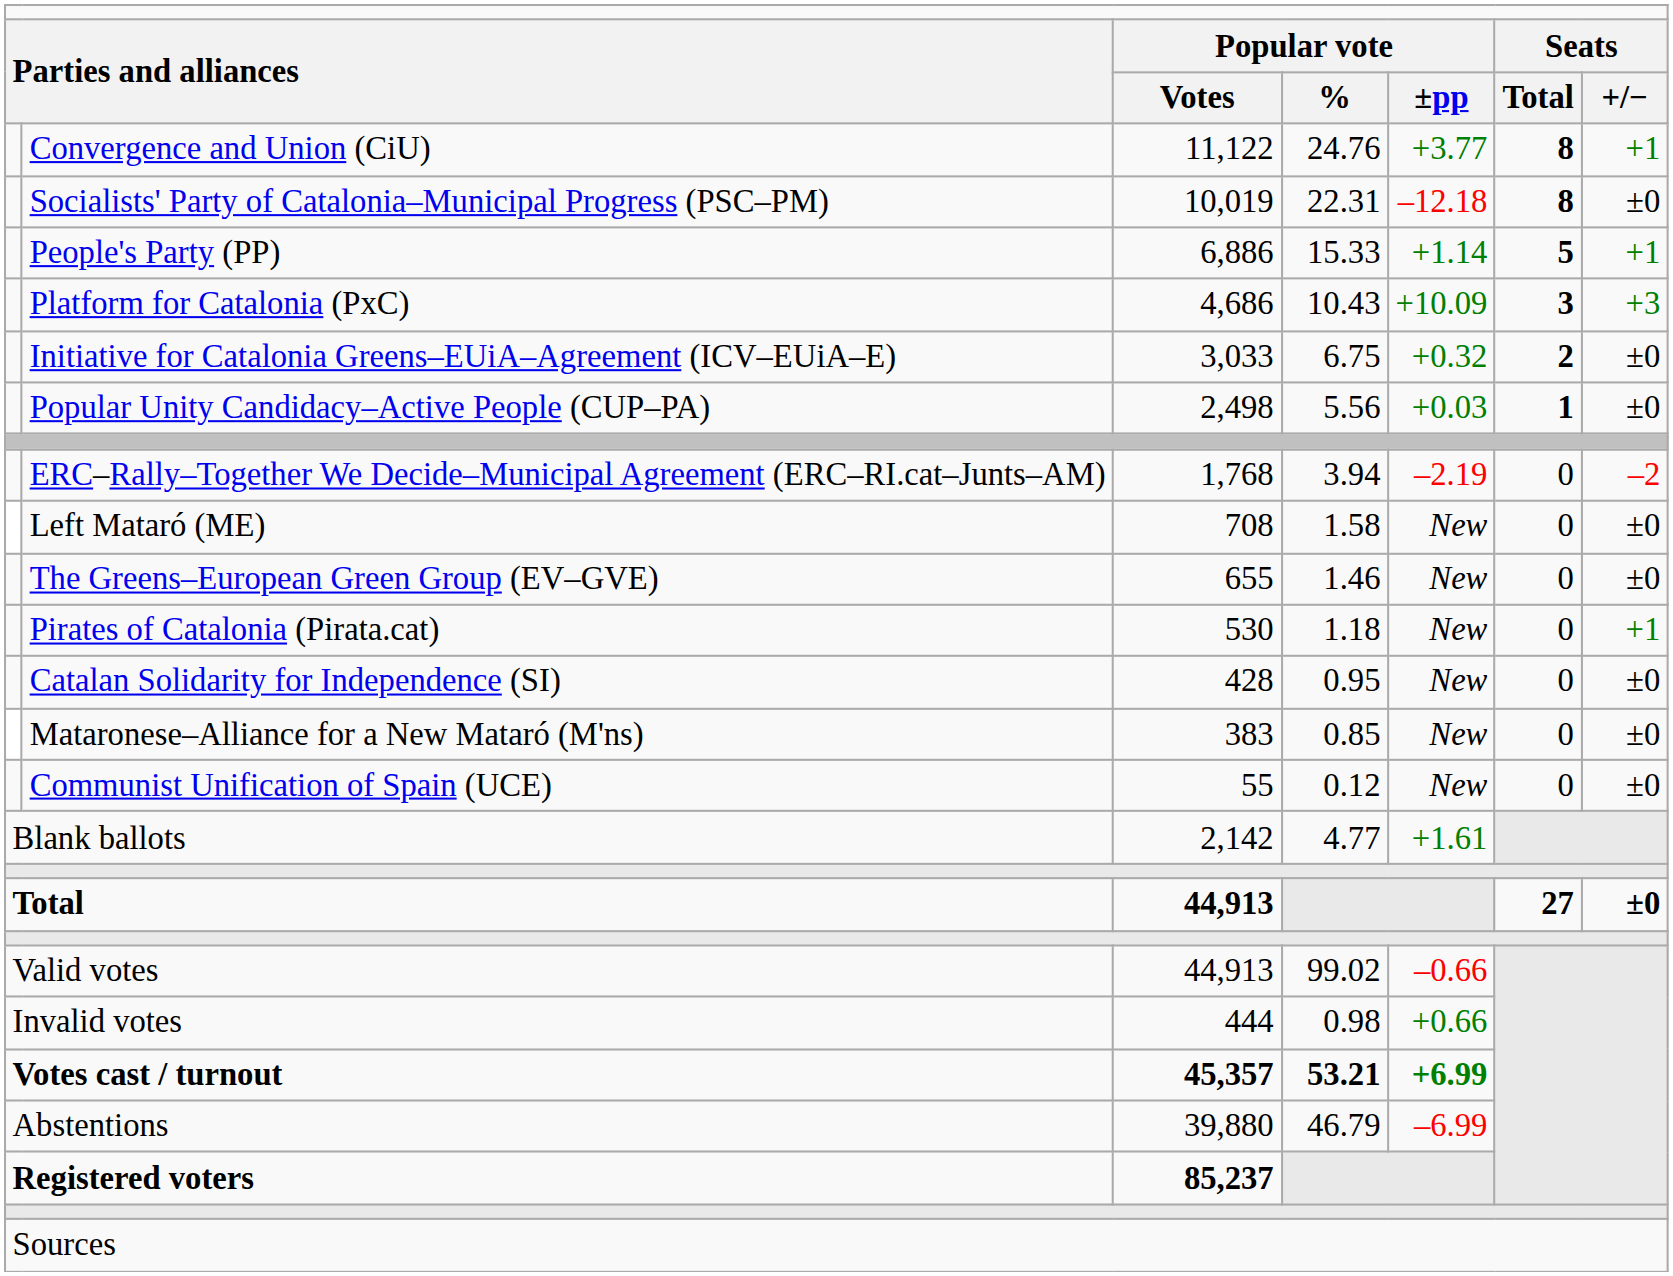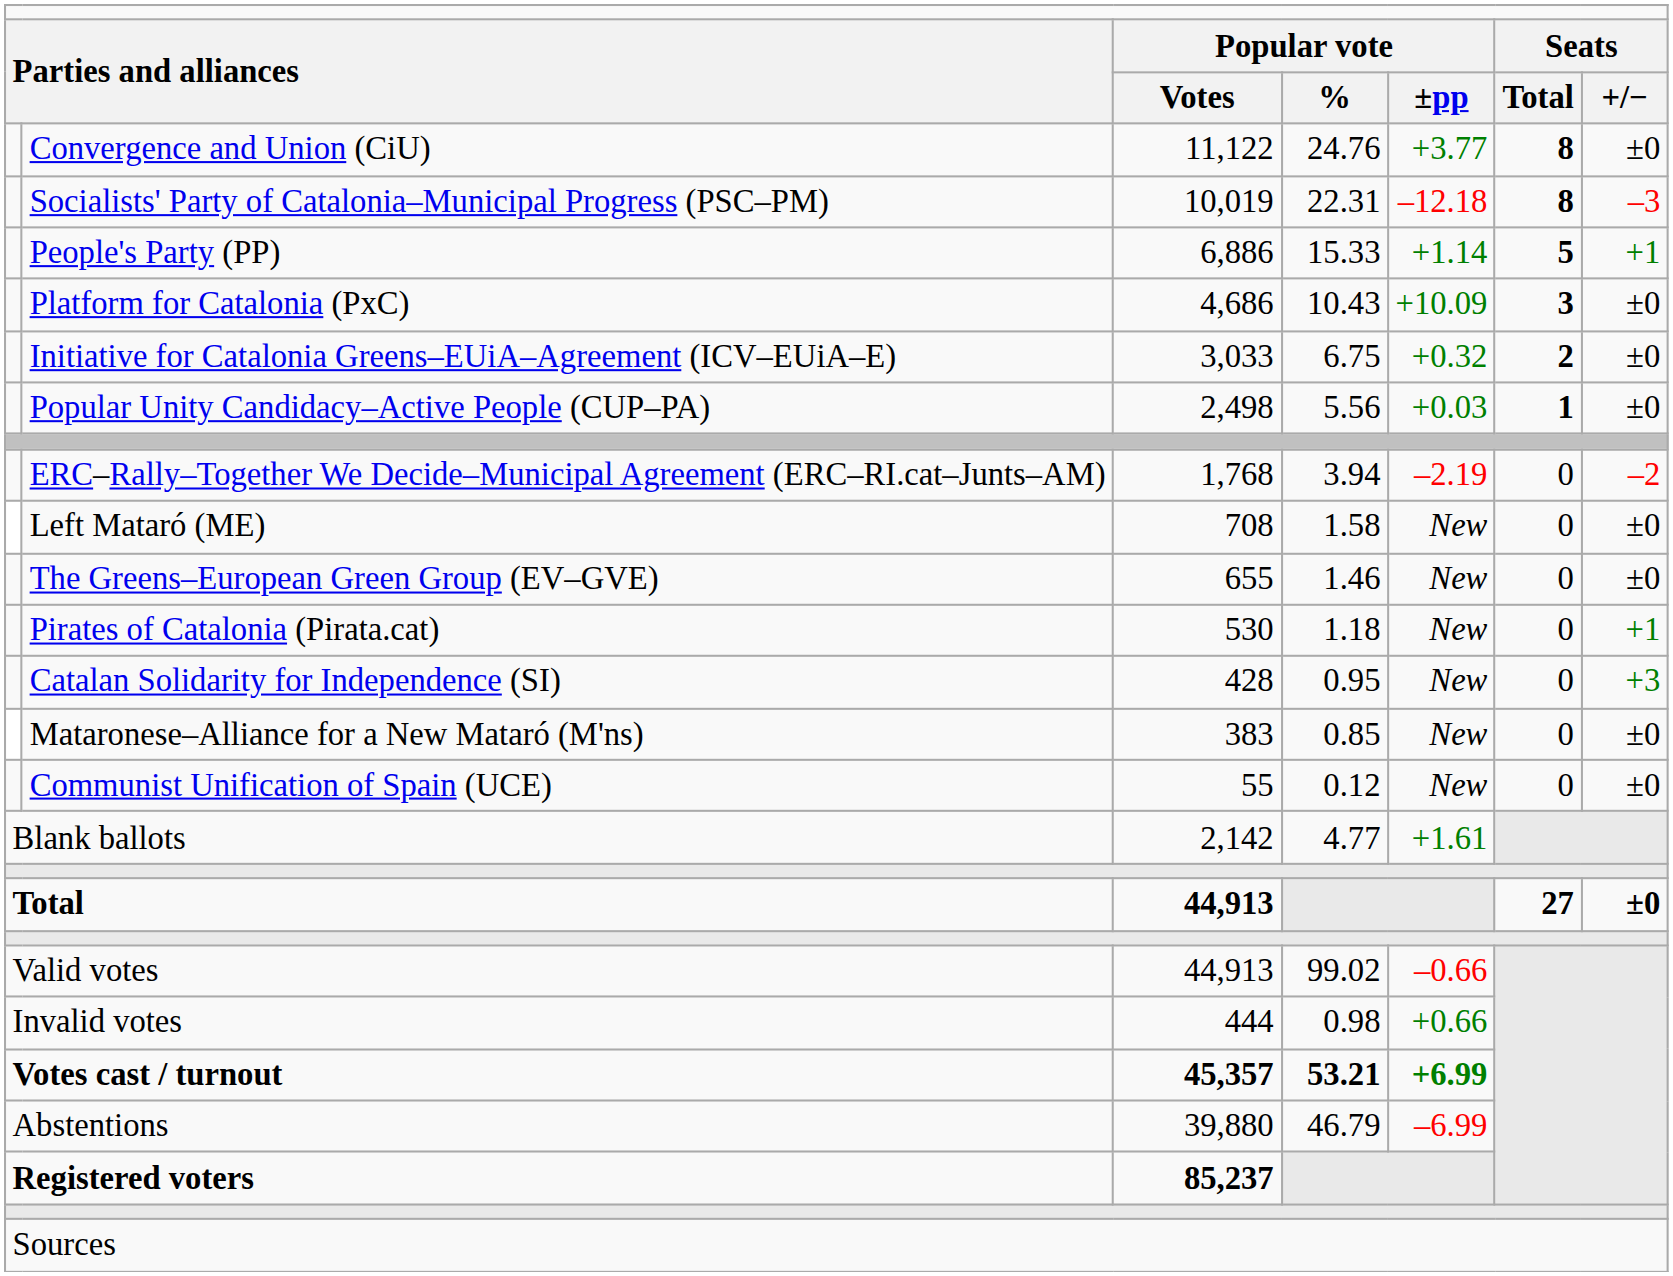(1643, 148) +1 -> (1643, 148) ±0
(1643, 200) ±0 -> (1644, 200) –3
(1643, 304) +3 -> (1643, 304) ±0
(1643, 681) ±0 -> (1643, 681) +3
